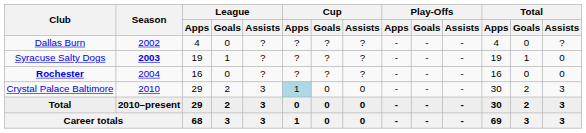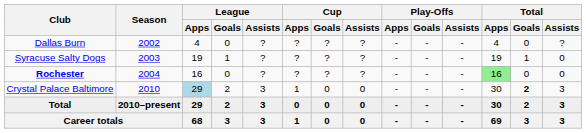(149, 58) bold -> (149, 58) normal
(496, 74) no background -> (496, 74) lightgreen background
(197, 89) no background -> (197, 89) lightblue background
(297, 89) lightblue background -> (297, 89) no background
(527, 89) normal -> (527, 89) bold
